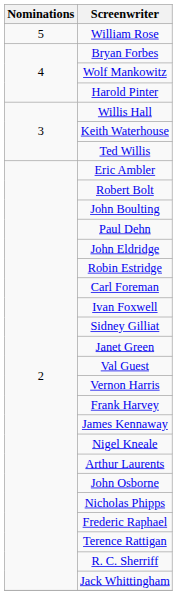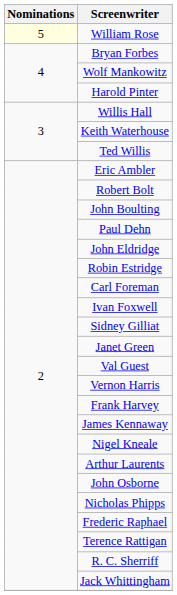(41, 33) no background -> (41, 33) lightyellow background
